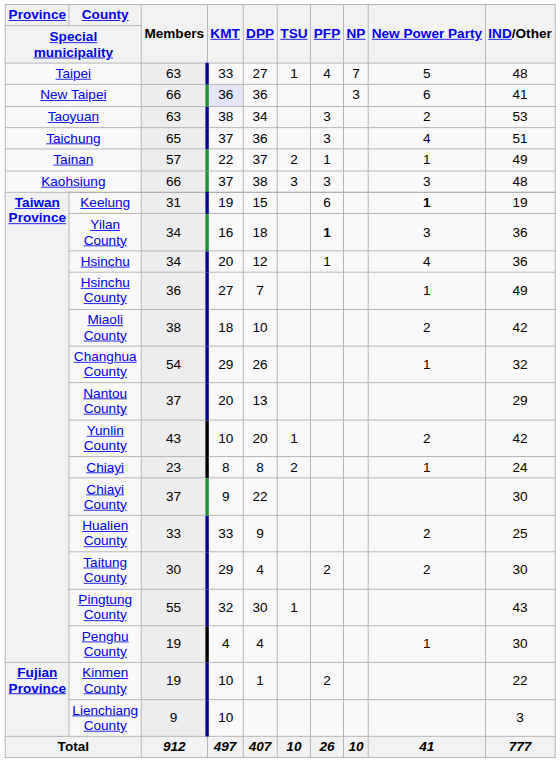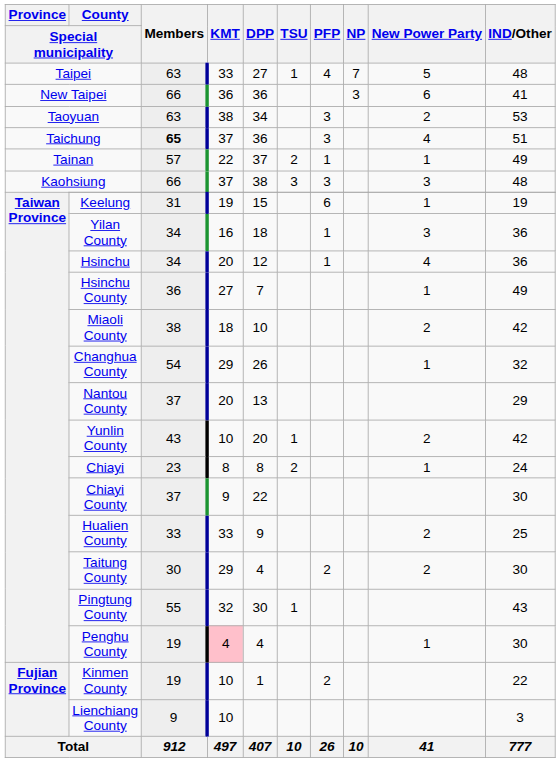(226, 95) lavender background -> (226, 95) no background
(174, 138) normal -> (174, 138) bold
(427, 203) bold -> (427, 203) normal
(327, 232) bold -> (327, 232) normal
(226, 644) no background -> (226, 644) pink background
